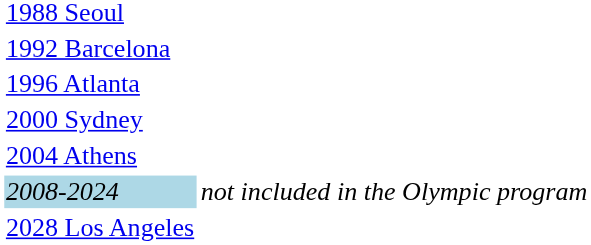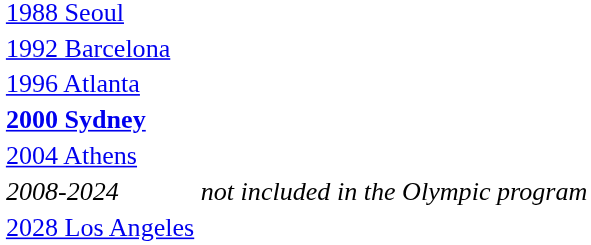(74, 119) normal -> (76, 119) bold
(62, 191) lightblue background -> (62, 191) no background
